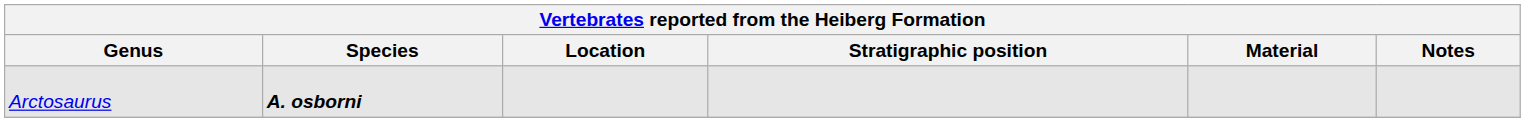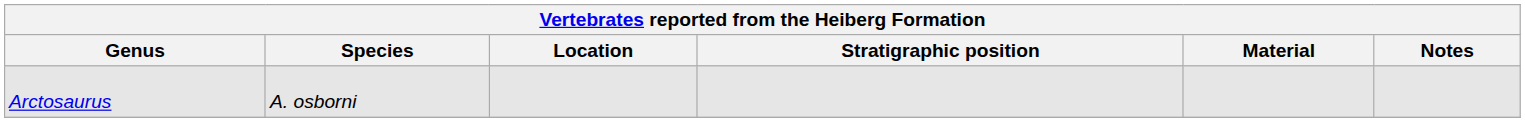(314, 102) bold -> (313, 102) normal
